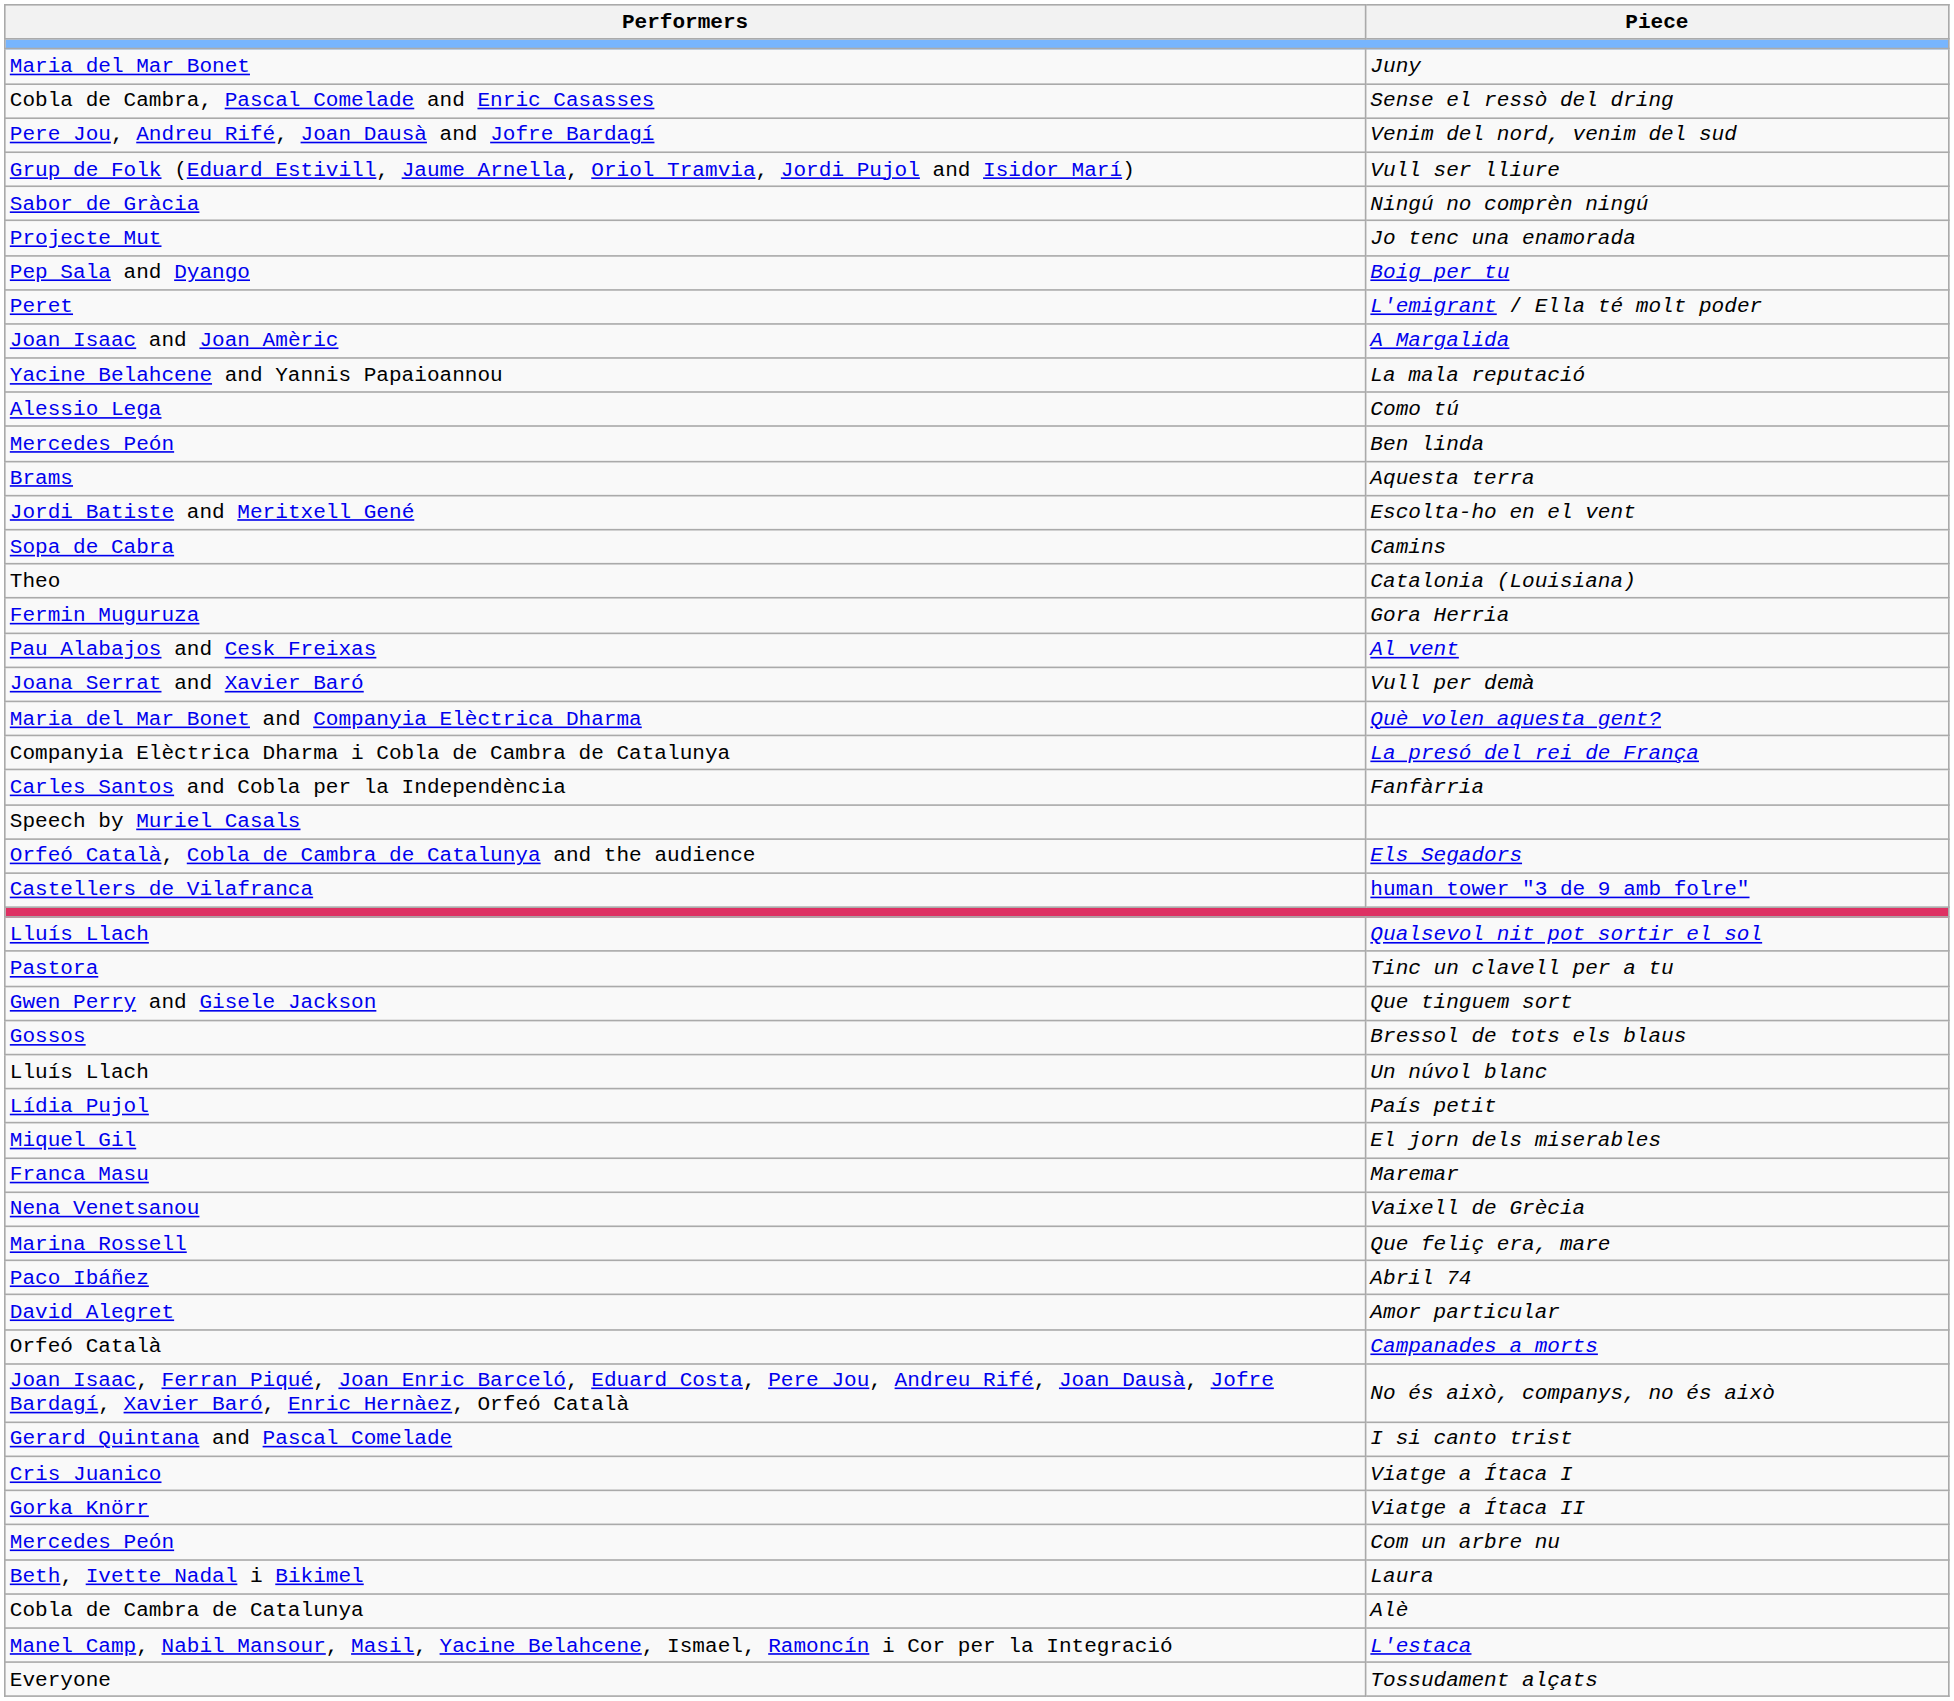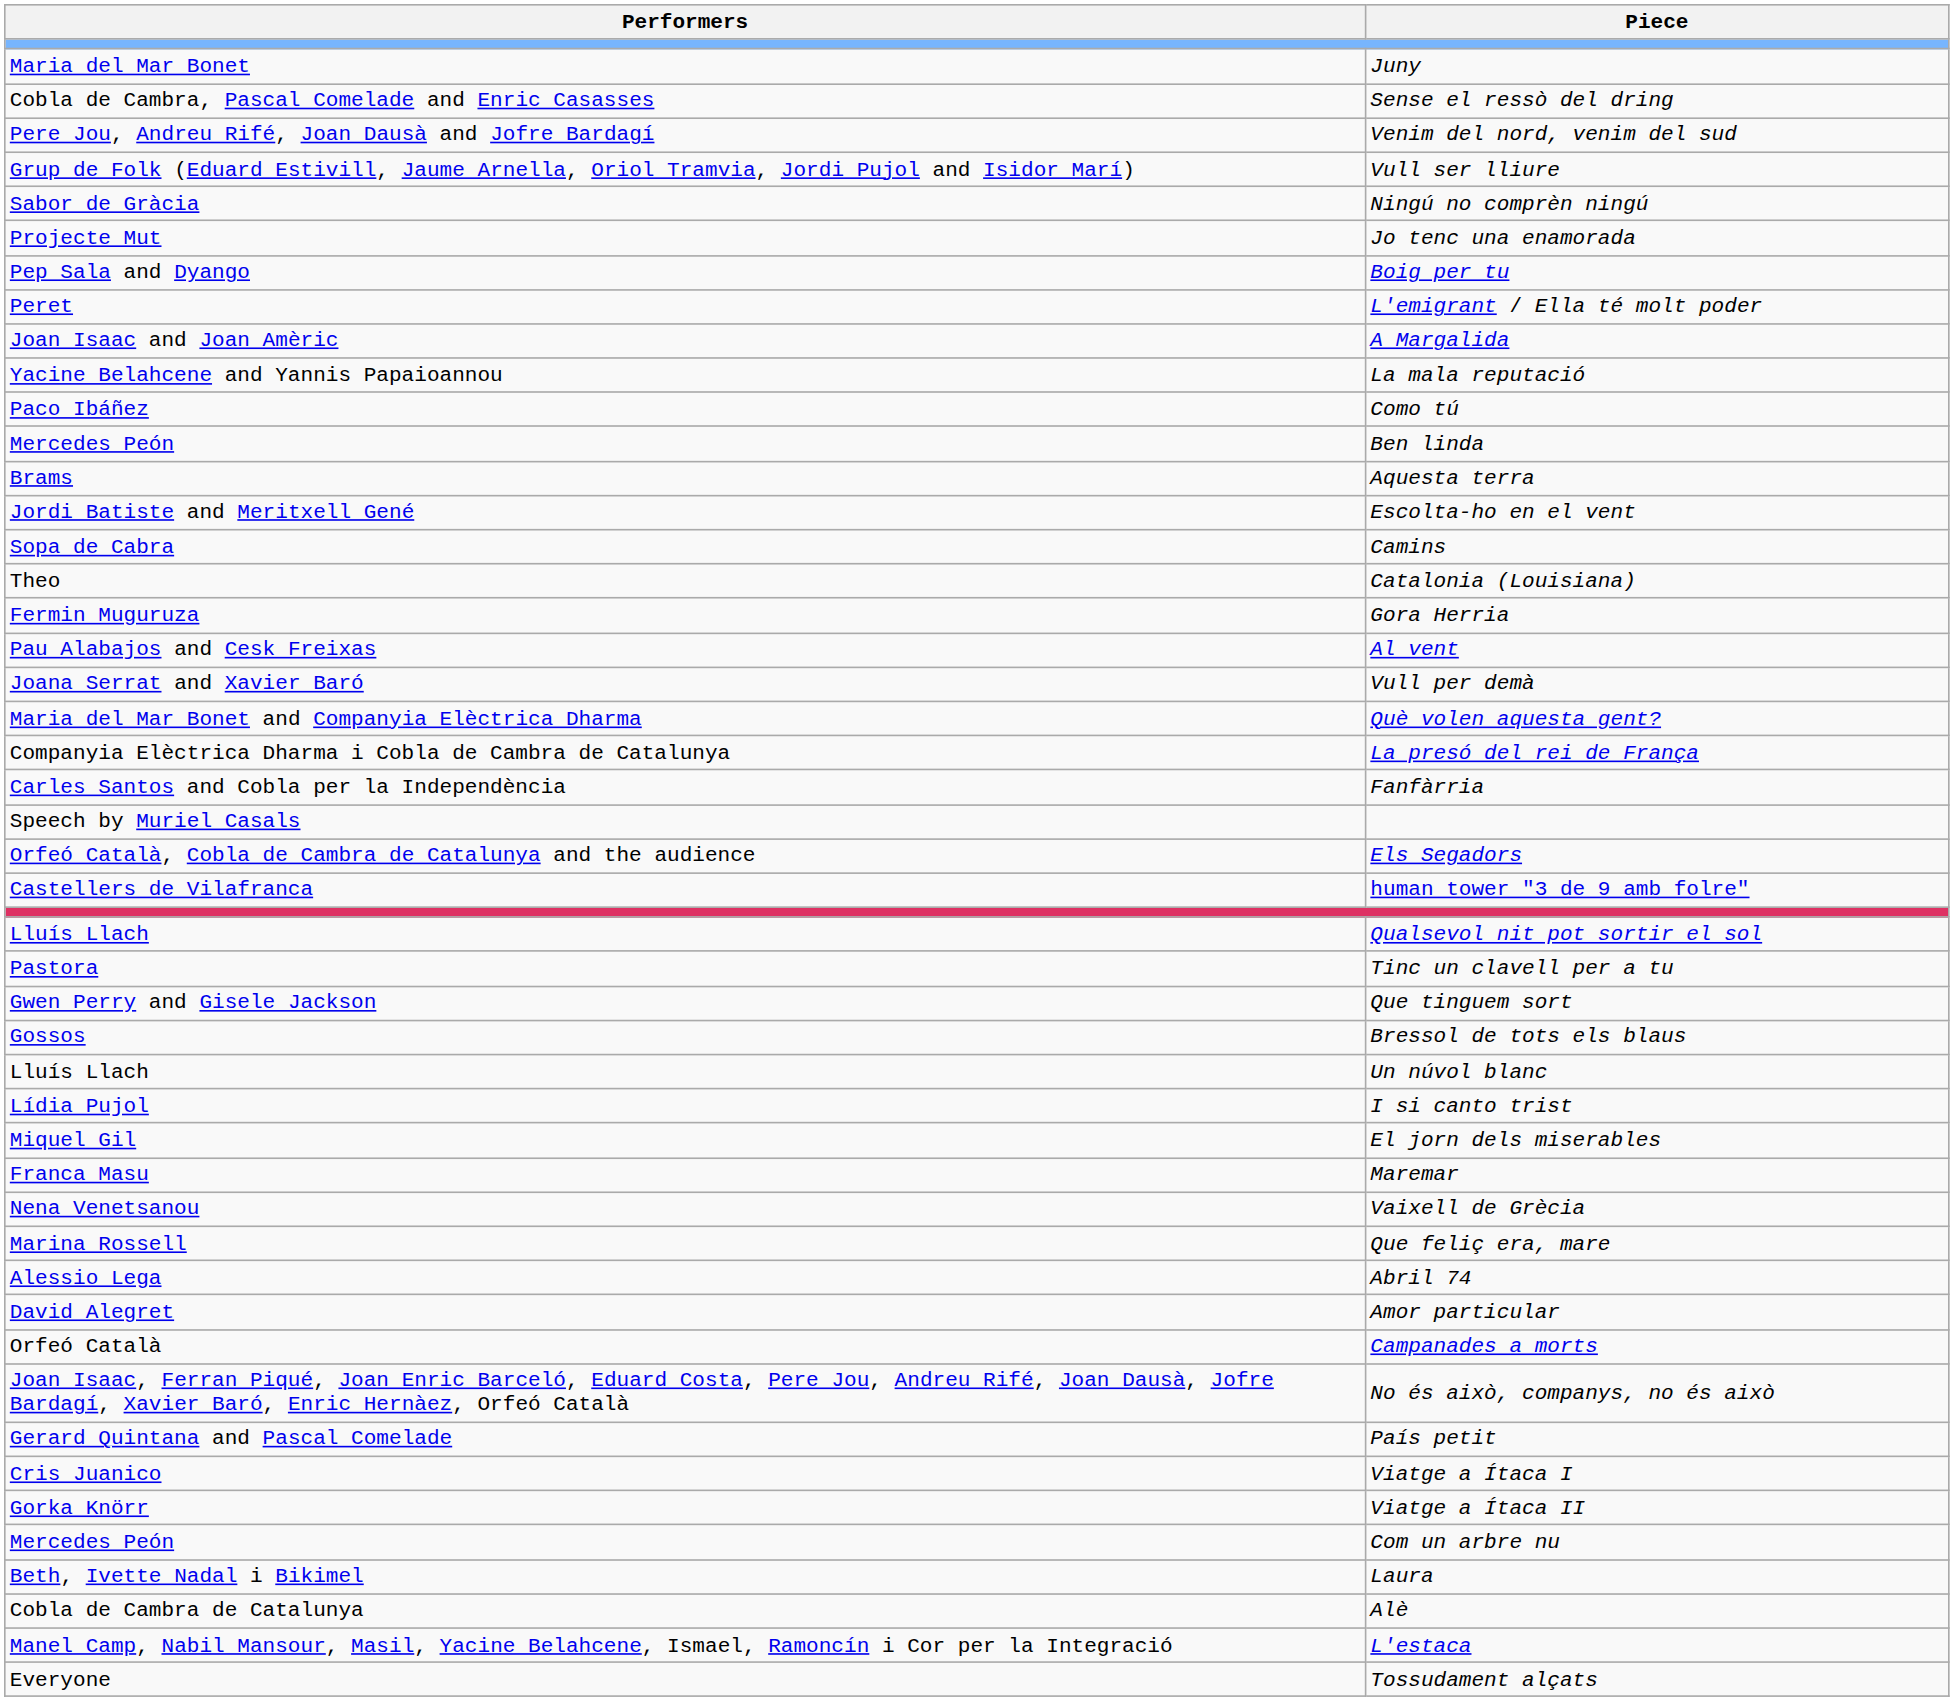(86, 410) Alessio Lega -> (79, 410) Paco Ibáñez
(1434, 1106) País petit -> (1471, 1106) I si canto trist
(79, 1278) Paco Ibáñez -> (86, 1278) Alessio Lega
(1471, 1439) I si canto trist -> (1434, 1439) País petit
